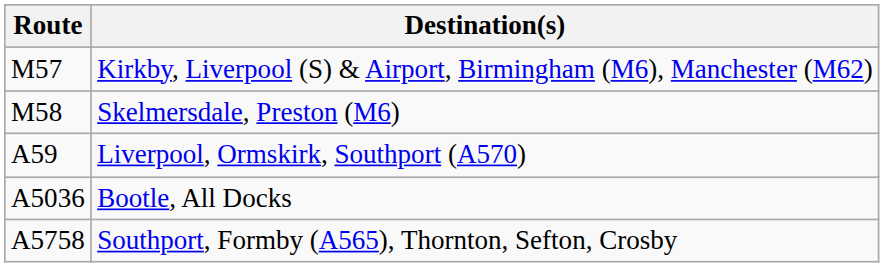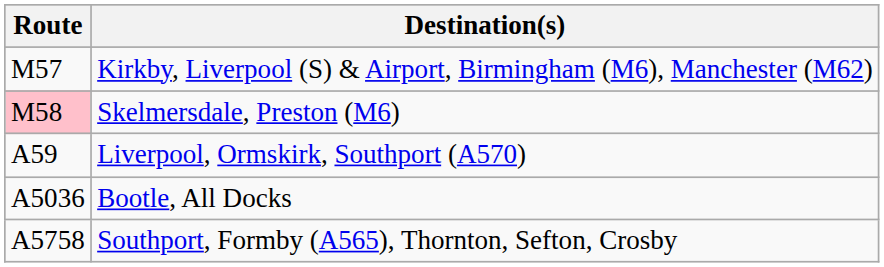(37, 111) no background -> (37, 111) pink background
